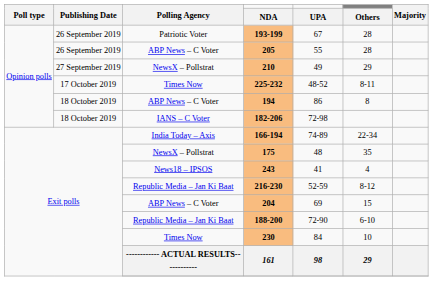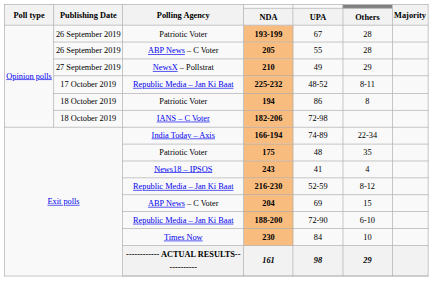(183, 84) Times Now -> (183, 84) Republic Media – Jan Ki Baat
(183, 101) ABP News – C Voter -> (183, 101) Patriotic Voter
(183, 152) NewsX – Pollstrat -> (183, 152) Patriotic Voter
